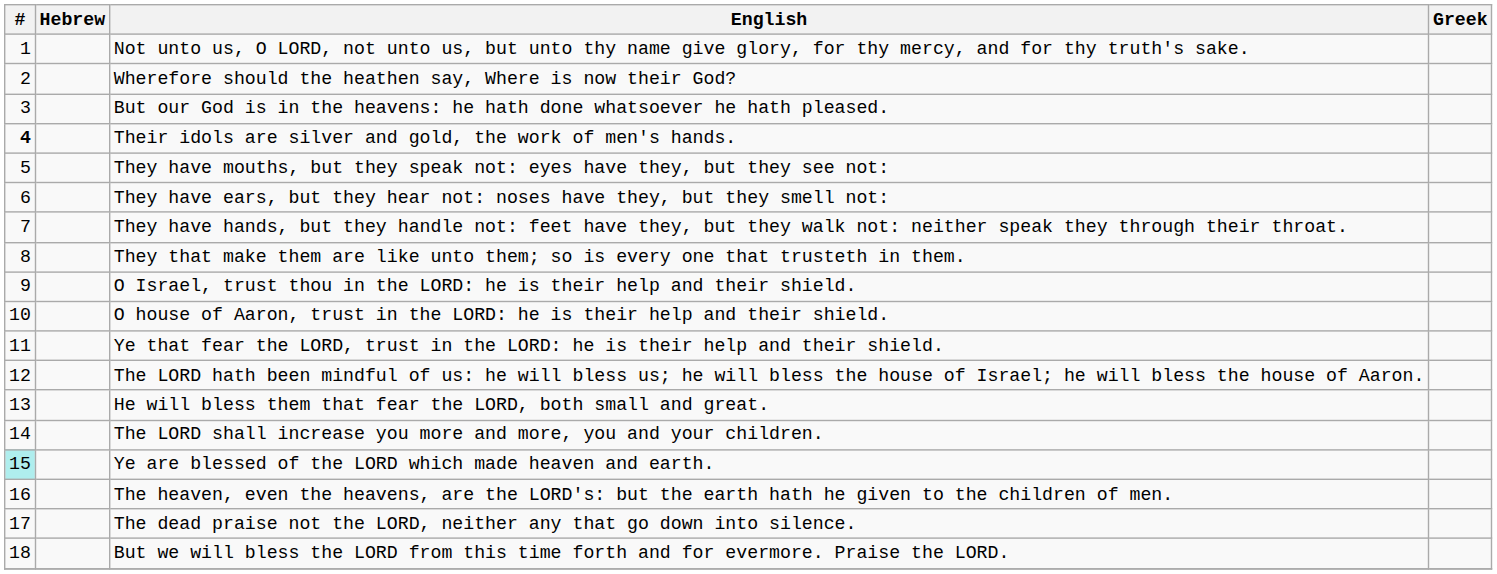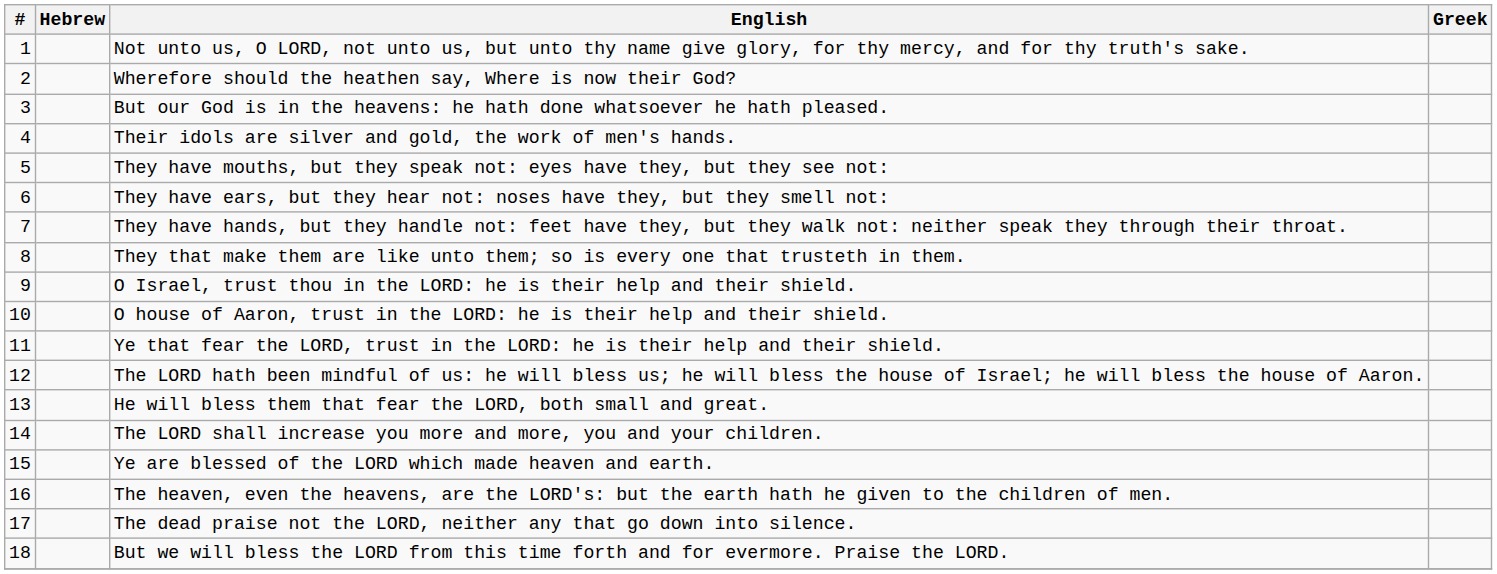(25, 138) bold -> (25, 138) normal
(20, 464) paleturquoise background -> (20, 464) no background
